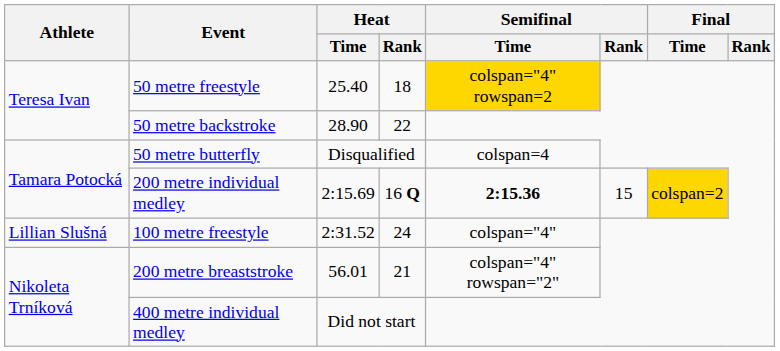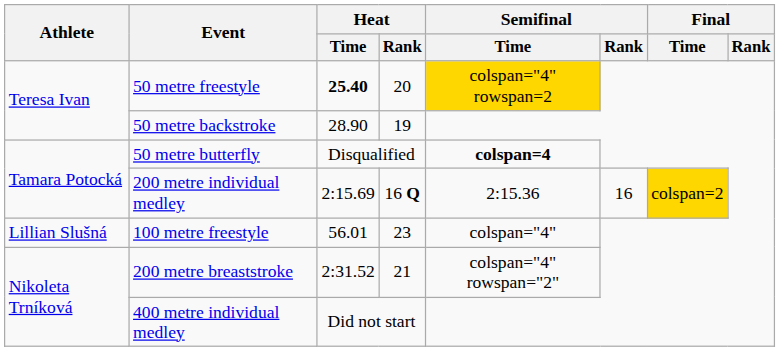(348, 86) normal -> (348, 86) bold
(402, 86) 18 -> (402, 86) 20
(402, 125) 22 -> (402, 125) 19
(513, 154) normal -> (513, 154) bold
(513, 193) bold -> (513, 193) normal
(624, 193) 15 -> (624, 193) 16
(348, 233) 2:31.52 -> (348, 233) 56.01
(402, 233) 24 -> (402, 233) 23
(348, 272) 56.01 -> (348, 272) 2:31.52
